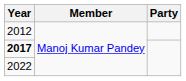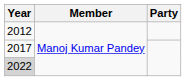(19, 48) bold -> (19, 48) normal
(19, 66) no background -> (19, 66) lightgrey background
